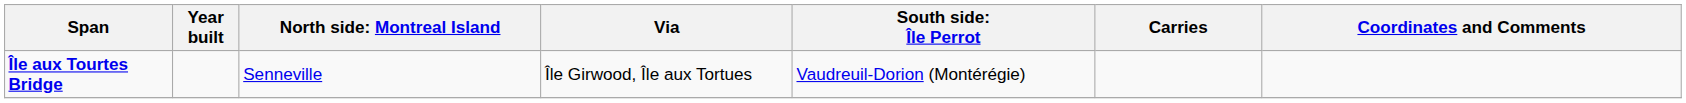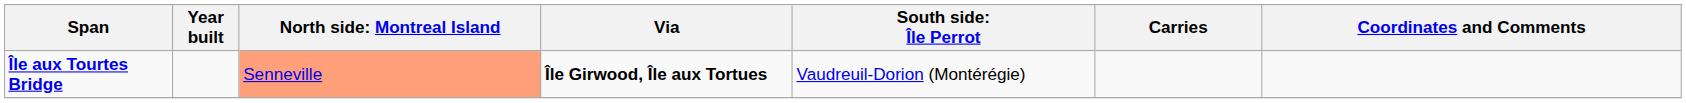(283, 74) no background -> (283, 74) lightsalmon background
(649, 74) normal -> (656, 74) bold
